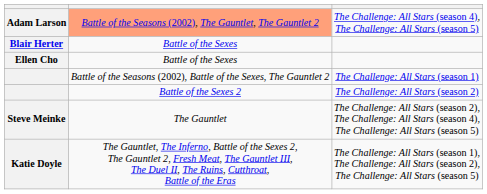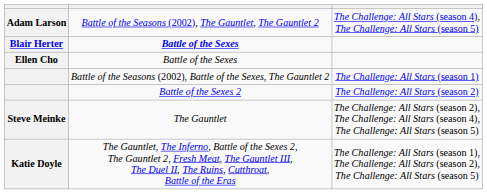(200, 22) lightsalmon background -> (200, 22) no background
(200, 44) normal -> (200, 44) bold
